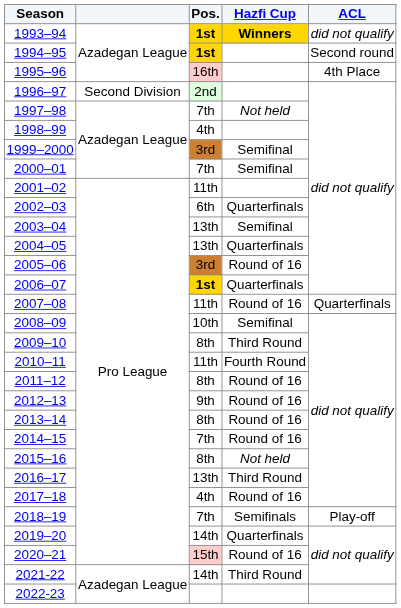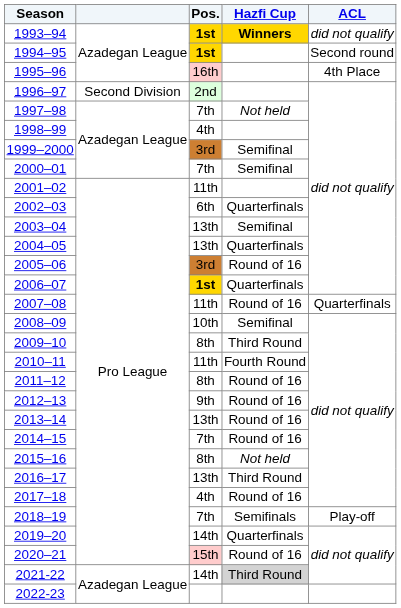(206, 419) 8th -> (206, 419) 13th
(265, 574) no background -> (265, 574) lightgrey background
